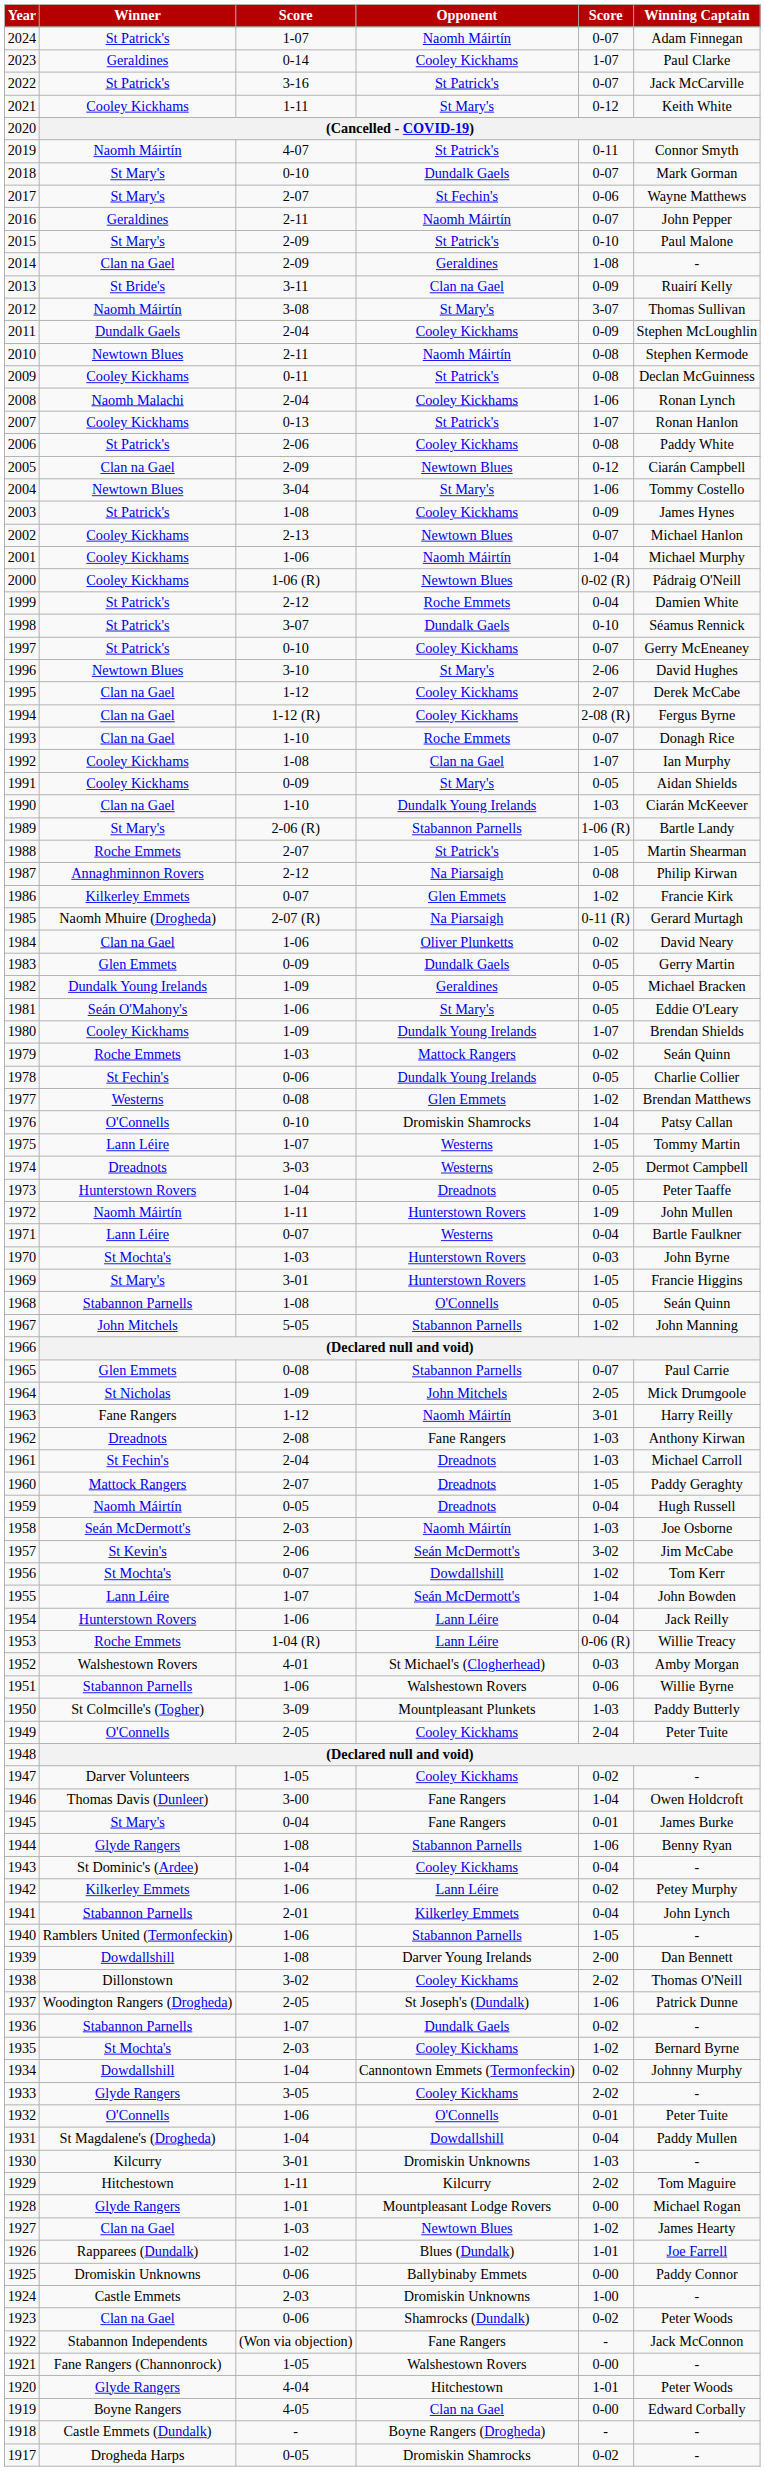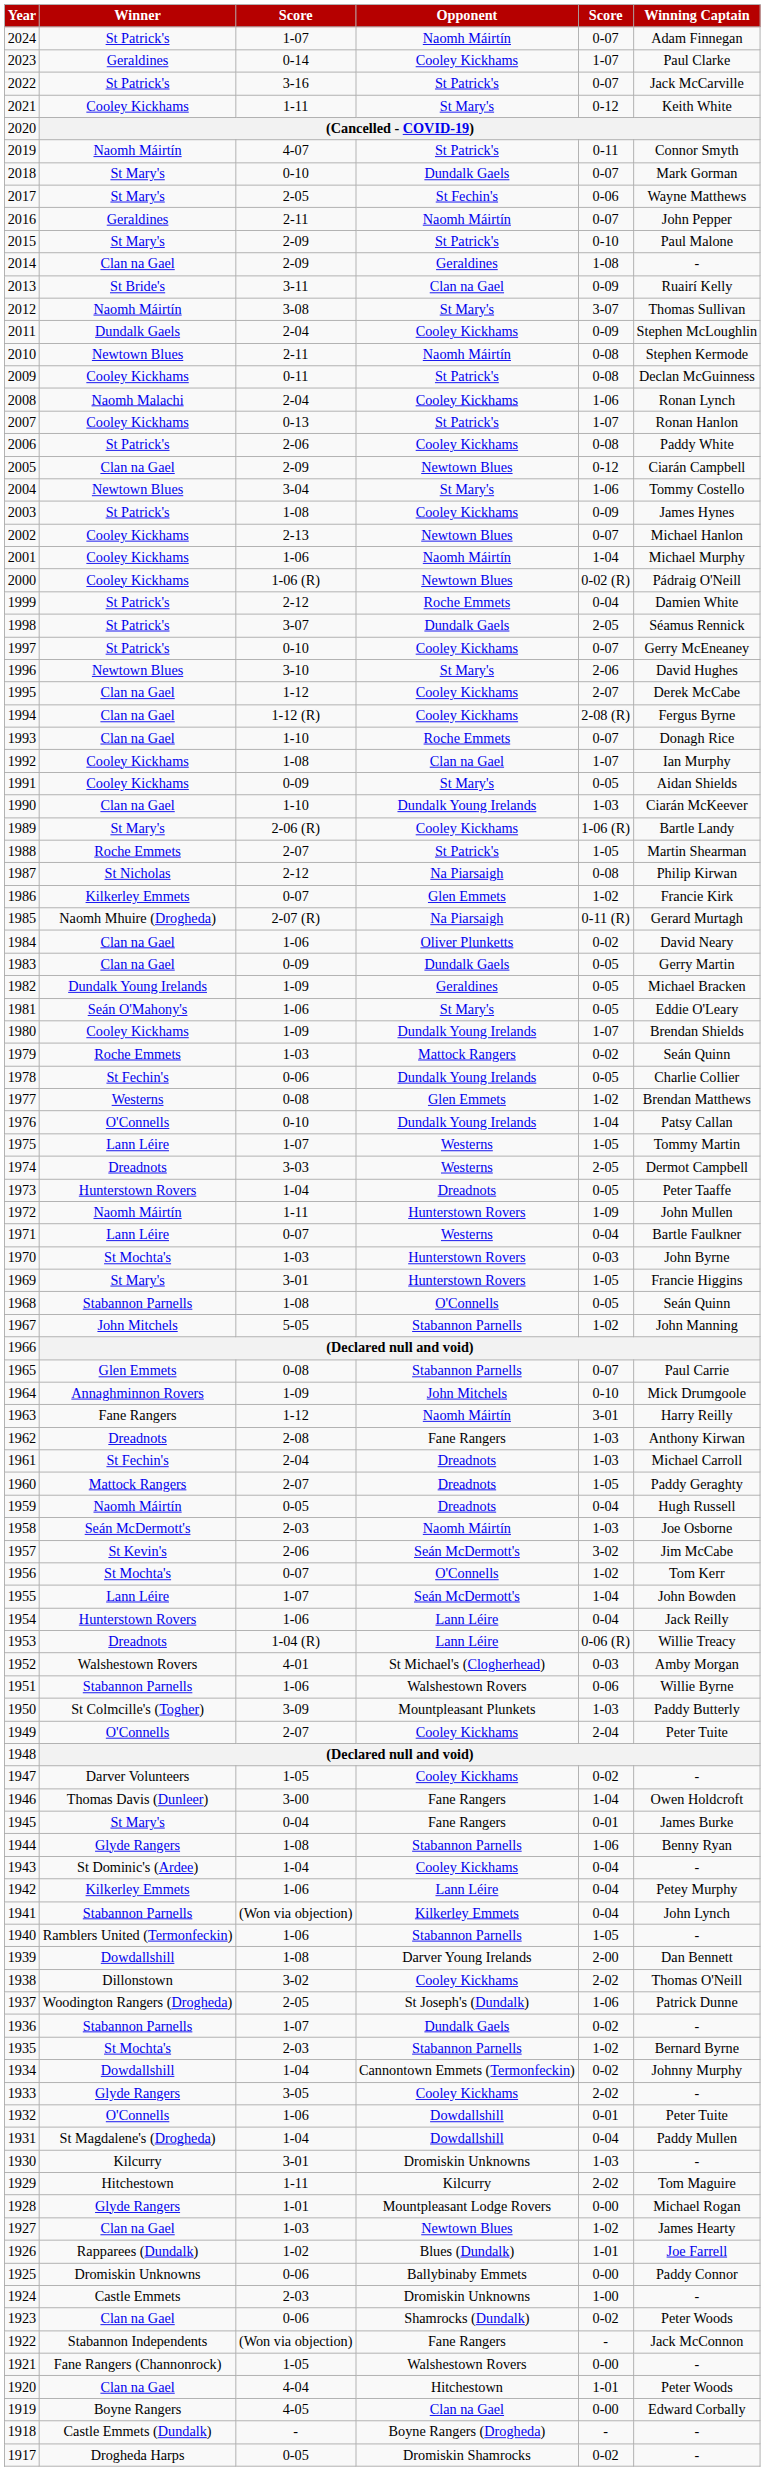(296, 196) 2-07 -> (296, 196) 2-05
(606, 625) 0-10 -> (606, 625) 2-05
(467, 828) Stabannon Parnells -> (467, 828) Cooley Kickhams
(138, 873) Annaghminnon Rovers -> (138, 873) St Nicholas
(138, 964) Glen Emmets -> (138, 964) Clan na Gael
(467, 1122) Dromiskin Shamrocks -> (467, 1122) Dundalk Young Irelands
(138, 1393) St Nicholas -> (138, 1393) Annaghminnon Rovers
(606, 1393) 2-05 -> (606, 1393) 0-10
(467, 1574) Dowdallshill -> (467, 1574) O'Connells
(138, 1641) Roche Emmets -> (138, 1641) Dreadnots
(296, 1732) 2-05 -> (296, 1732) 2-07
(606, 1890) 0-02 -> (606, 1890) 0-04
(296, 1912) 2-01 -> (296, 1912) (Won via objection)
(467, 2048) Cooley Kickhams -> (467, 2048) Stabannon Parnells
(467, 2116) O'Connells -> (467, 2116) Dowdallshill
(138, 2387) Glyde Rangers -> (138, 2387) Clan na Gael
